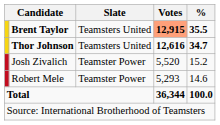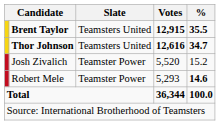(170, 29) lightsalmon background -> (170, 29) no background
(198, 78) normal -> (198, 78) bold
